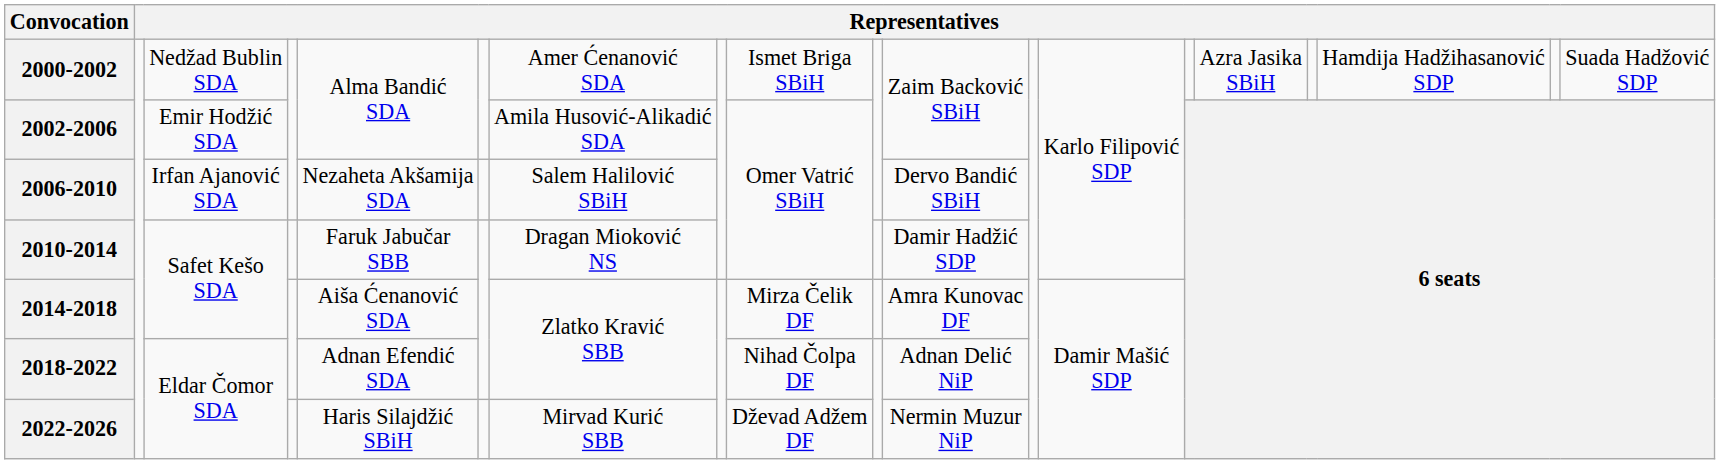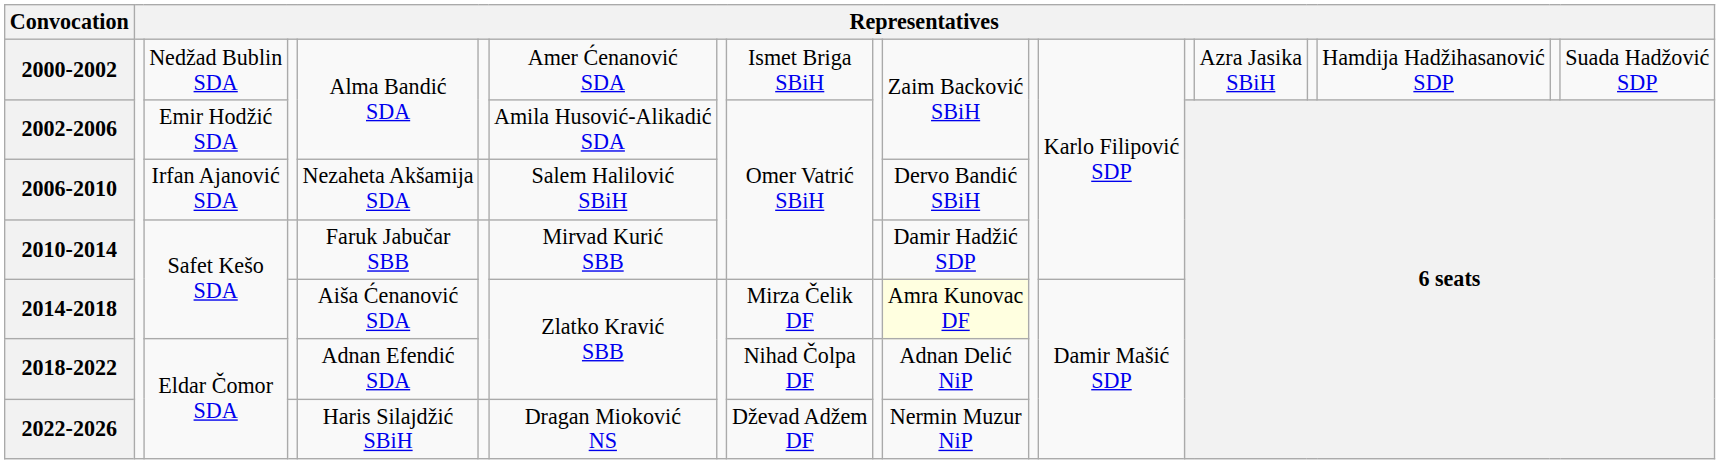(603, 249) Dragan Mioković NS -> (603, 249) Mirvad Kurić SBB
(956, 308) no background -> (956, 308) lightyellow background
(603, 428) Mirvad Kurić SBB -> (603, 428) Dragan Mioković NS
